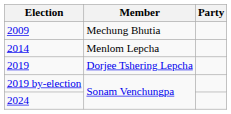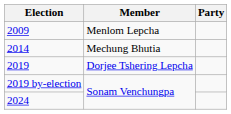(123, 30) Mechung Bhutia -> (123, 30) Menlom Lepcha
(123, 48) Menlom Lepcha -> (123, 48) Mechung Bhutia
